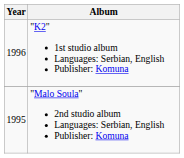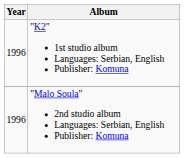(16, 119) 1995 -> (16, 119) 1996
